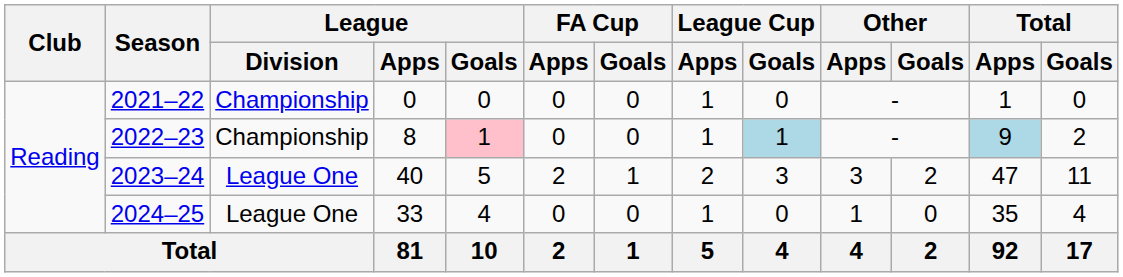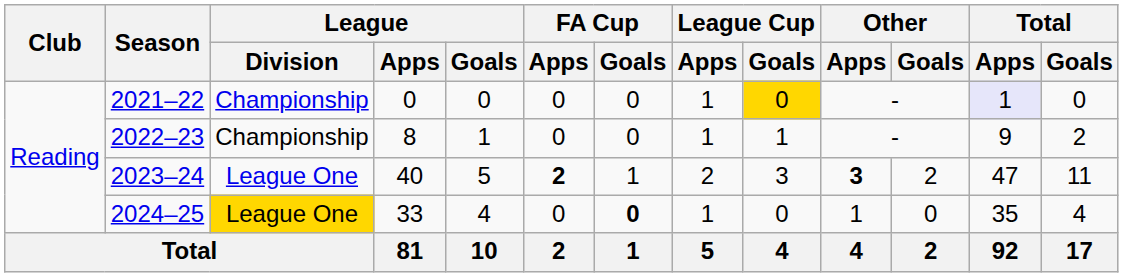(782, 99) no background -> (782, 99) gold background
(1005, 99) no background -> (1005, 99) lavender background
(484, 137) pink background -> (484, 137) no background
(782, 137) lightblue background -> (782, 137) no background
(1005, 137) lightblue background -> (1005, 137) no background
(559, 175) normal -> (559, 175) bold
(856, 175) normal -> (856, 175) bold
(292, 213) no background -> (292, 213) gold background
(633, 213) normal -> (633, 213) bold
